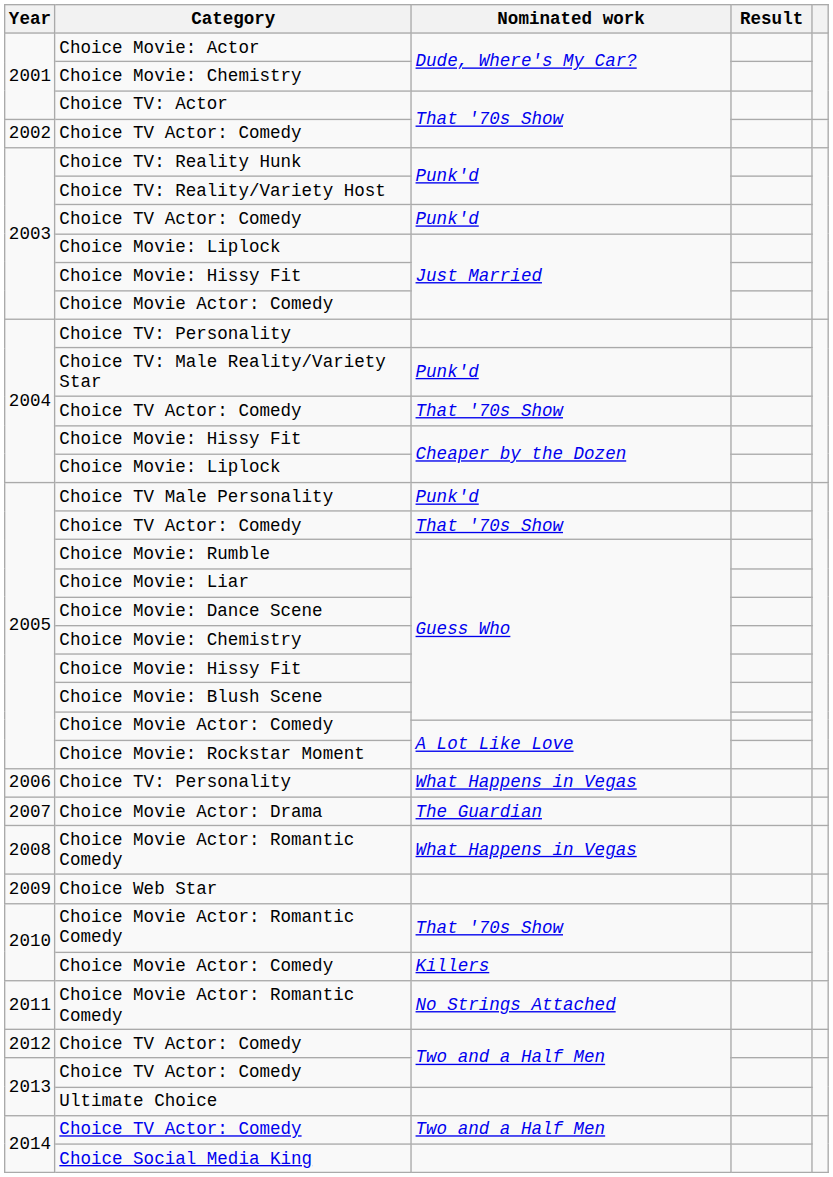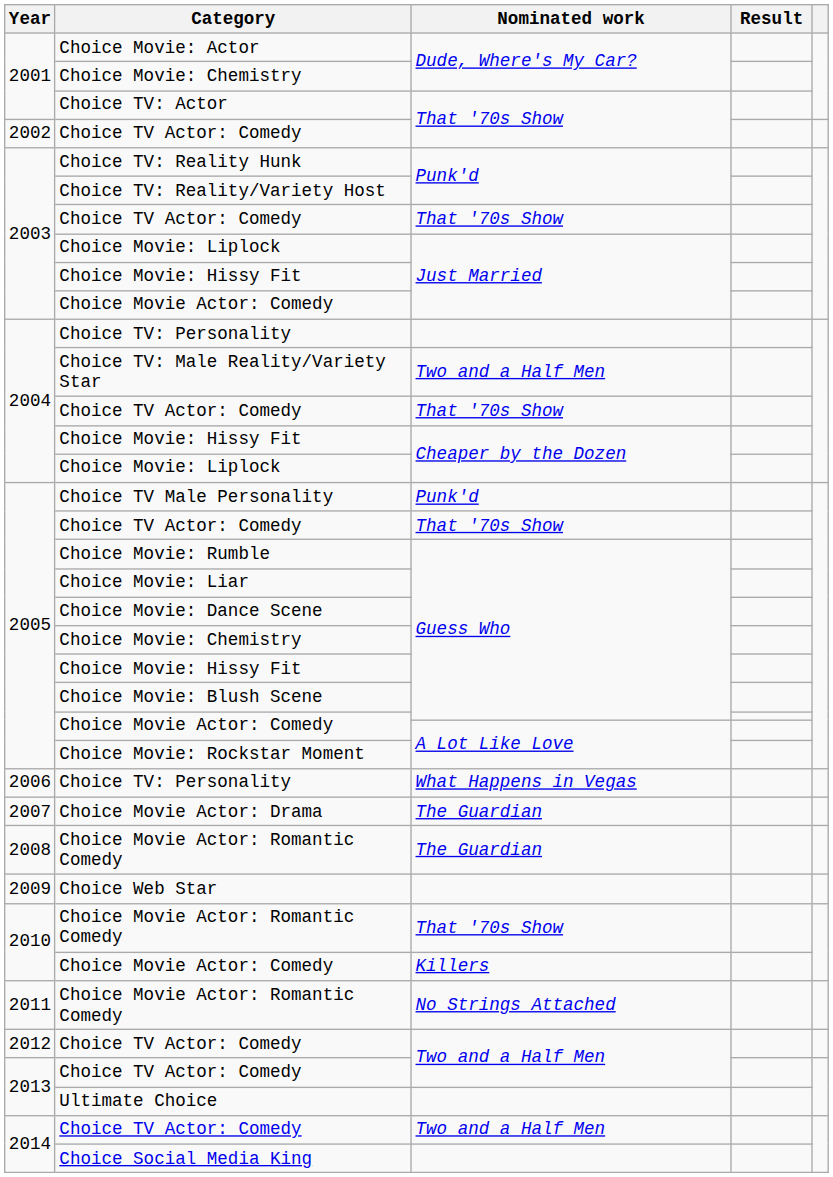(447, 219) Punk'd -> (489, 219) That '70s Show
(447, 372) Punk'd -> (510, 372) Two and a Half Men
(526, 850) What Happens in Vegas -> (479, 850) The Guardian
